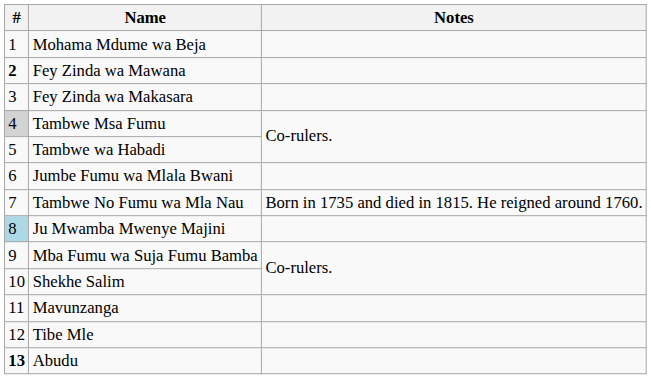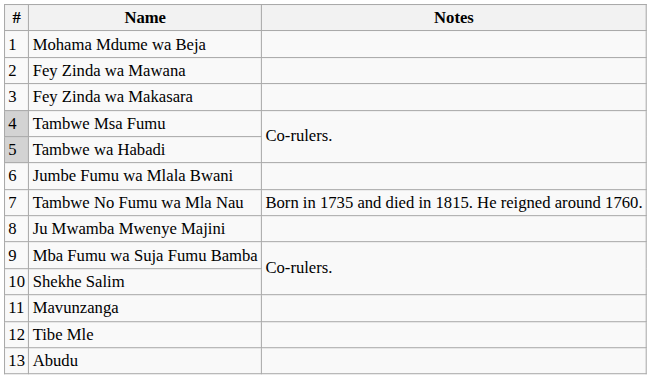(13, 70) bold -> (13, 70) normal
(13, 149) no background -> (13, 149) lightgrey background
(13, 228) lightblue background -> (13, 228) no background
(17, 360) bold -> (17, 360) normal
